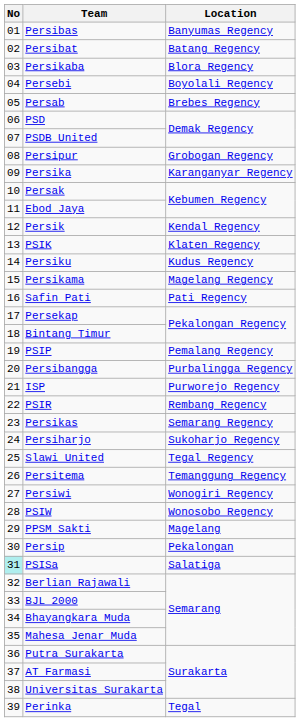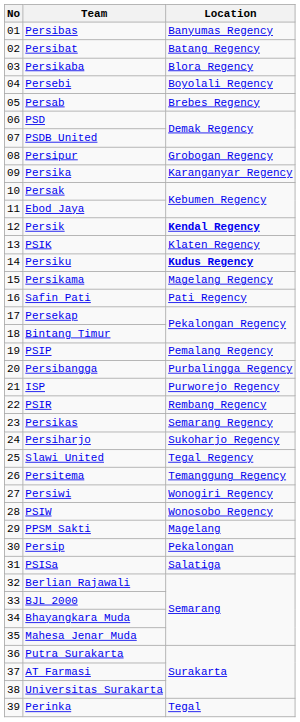(214, 227) normal -> (214, 227) bold
(211, 262) normal -> (211, 262) bold
(14, 565) paleturquoise background -> (14, 565) no background
